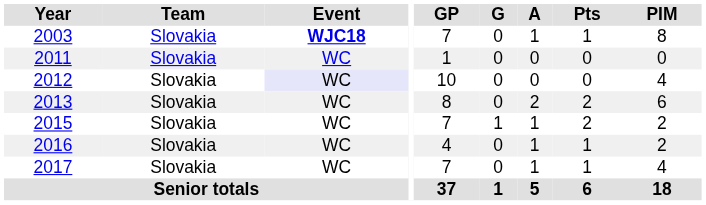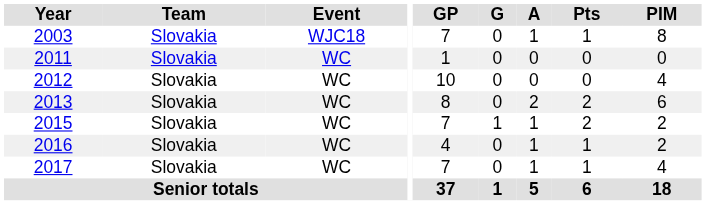(337, 36) bold -> (337, 36) normal
(337, 80) lavender background -> (337, 80) no background
